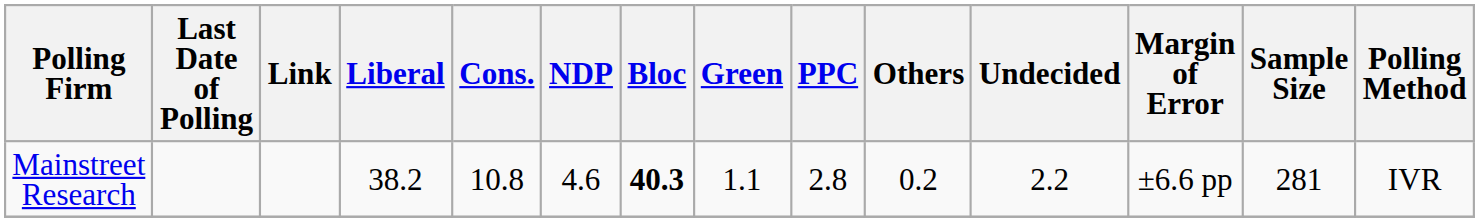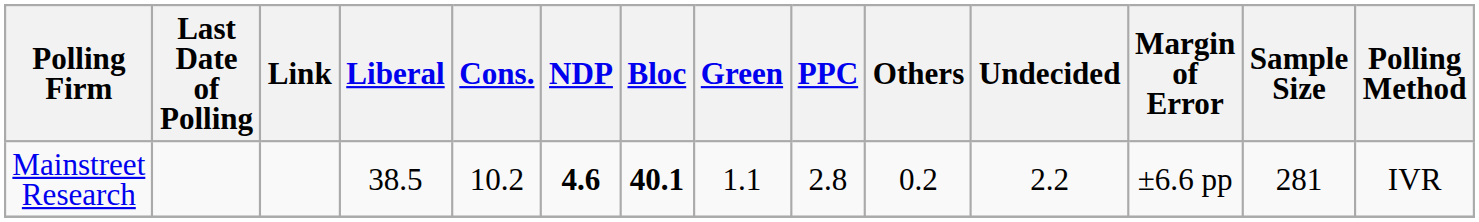(395, 179) 38.2 -> (395, 179) 38.5
(497, 179) 10.8 -> (497, 179) 10.2
(581, 179) normal -> (581, 179) bold
(657, 179) 40.3 -> (657, 179) 40.1
